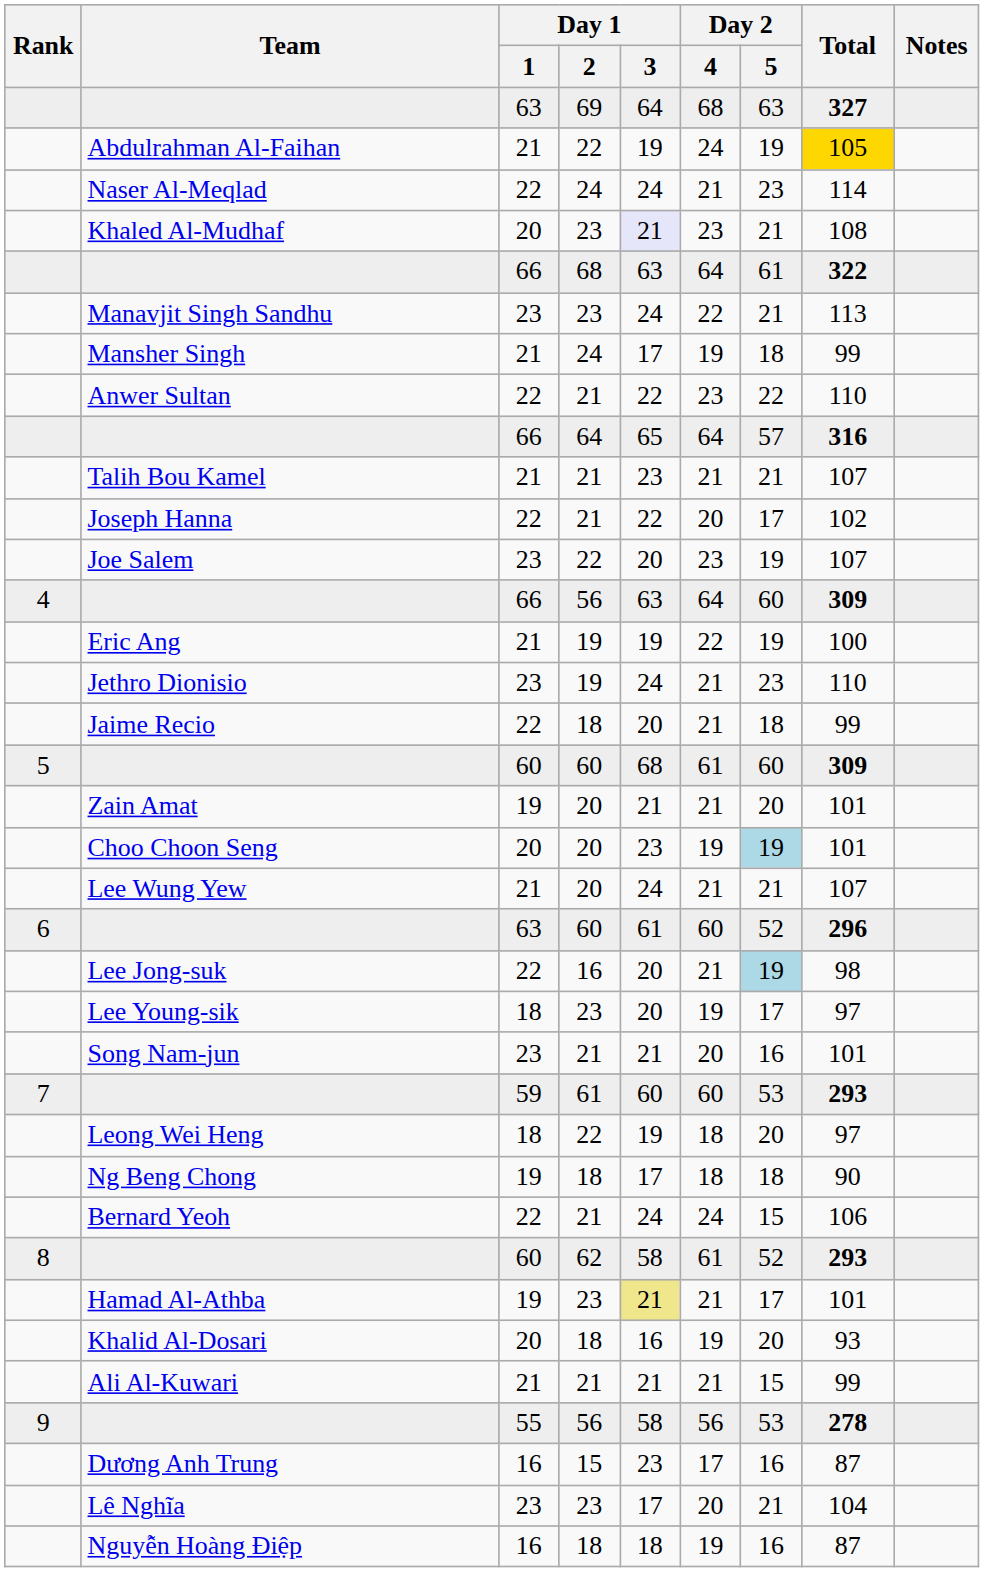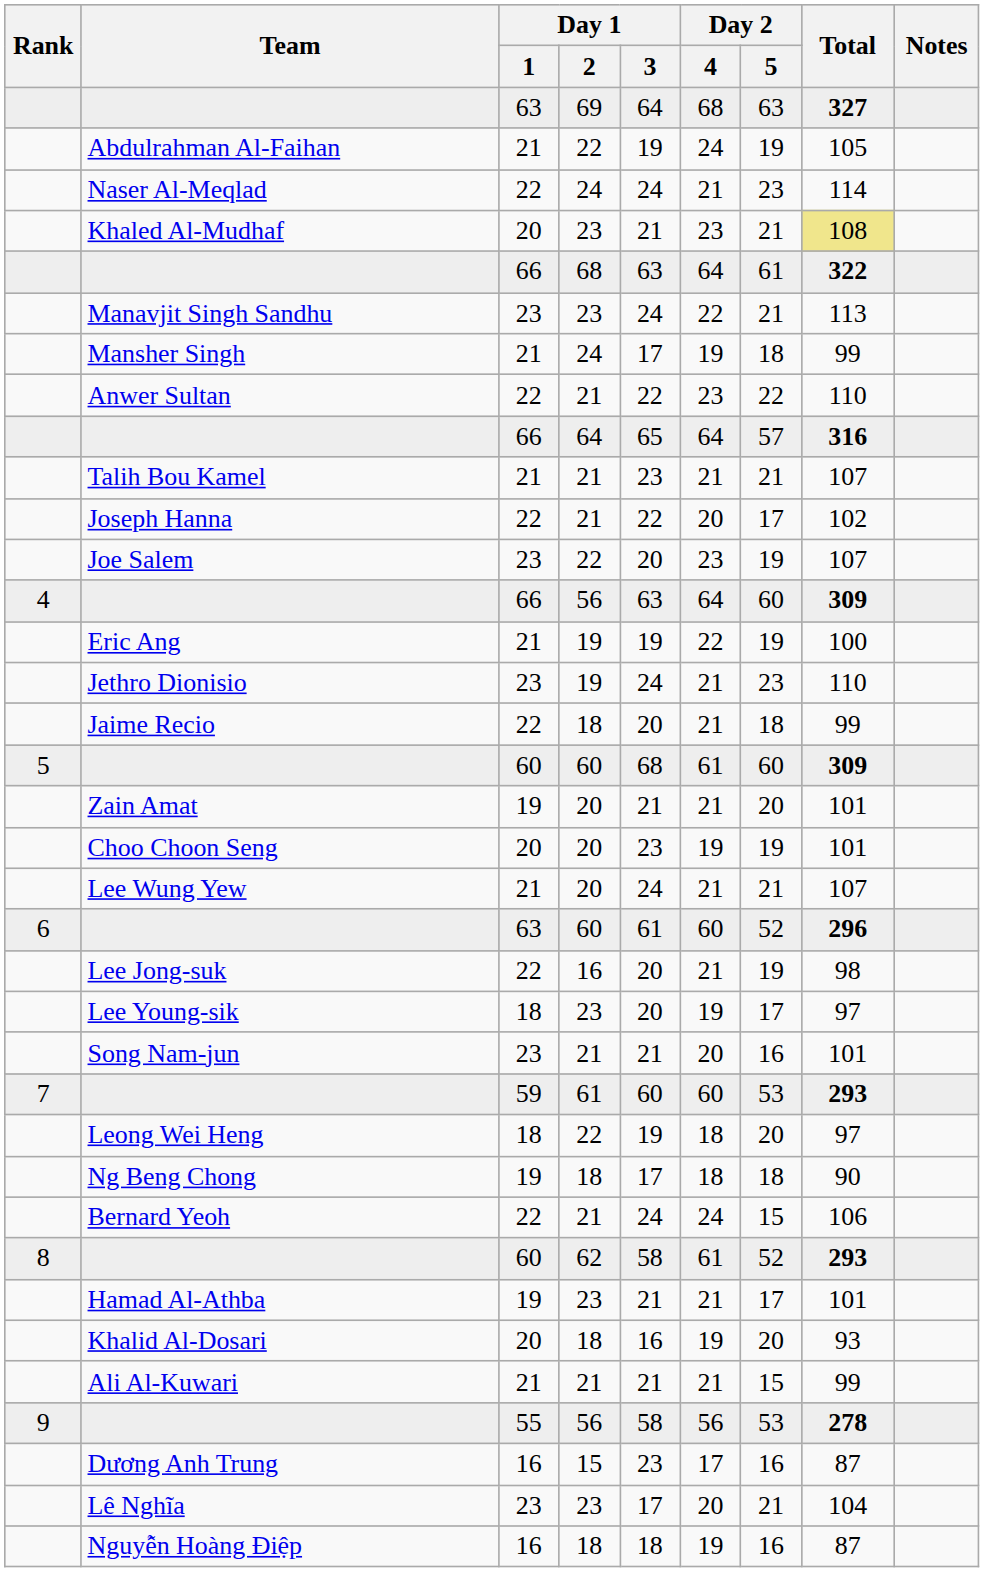(848, 148) gold background -> (848, 148) no background
(650, 230) lavender background -> (650, 230) no background
(848, 230) no background -> (848, 230) khaki background
(771, 847) lightblue background -> (771, 847) no background
(771, 970) lightblue background -> (771, 970) no background
(650, 1299) khaki background -> (650, 1299) no background
